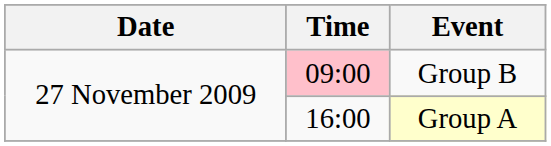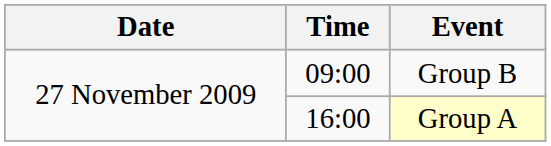(338, 72) pink background -> (338, 72) no background
